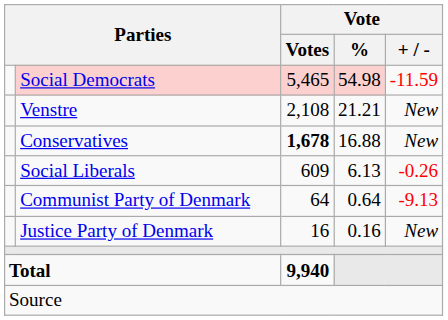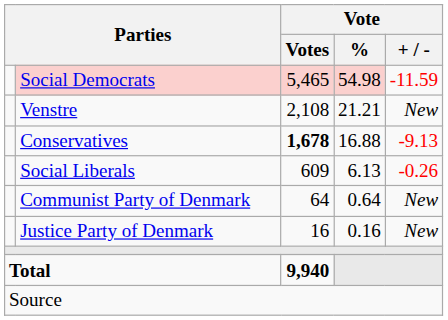(421, 140) New -> (418, 140) -9.13
(418, 200) -9.13 -> (421, 200) New
